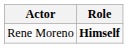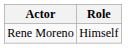(100, 33) bold -> (99, 33) normal
